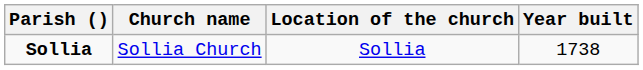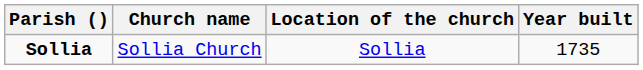(578, 50) 1738 -> (578, 50) 1735
